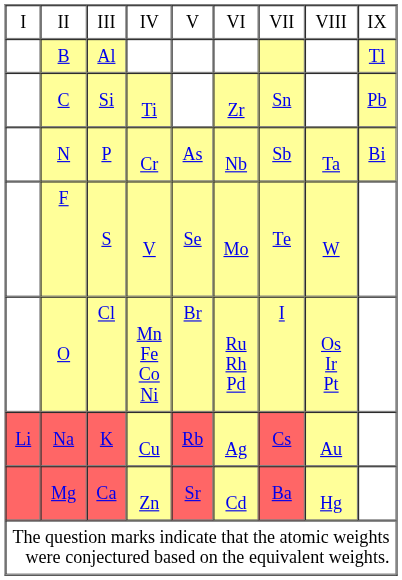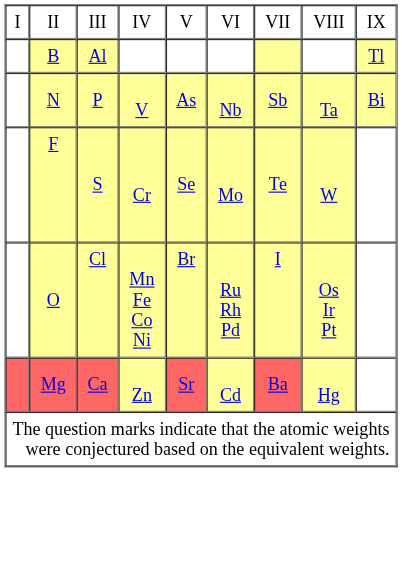- row: (106, 99)
(149, 164) Cr -> (142, 110) V
(149, 249) V -> (142, 194) Cr
- row: (106, 438)
